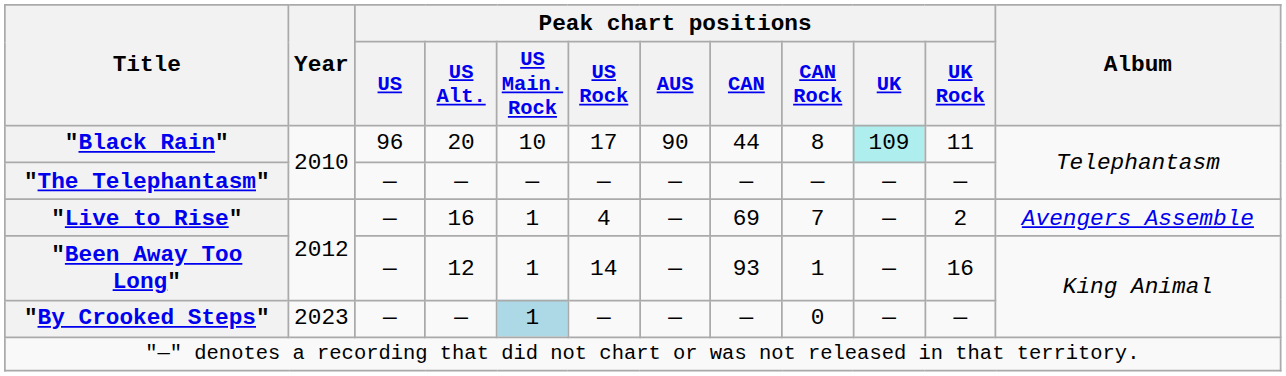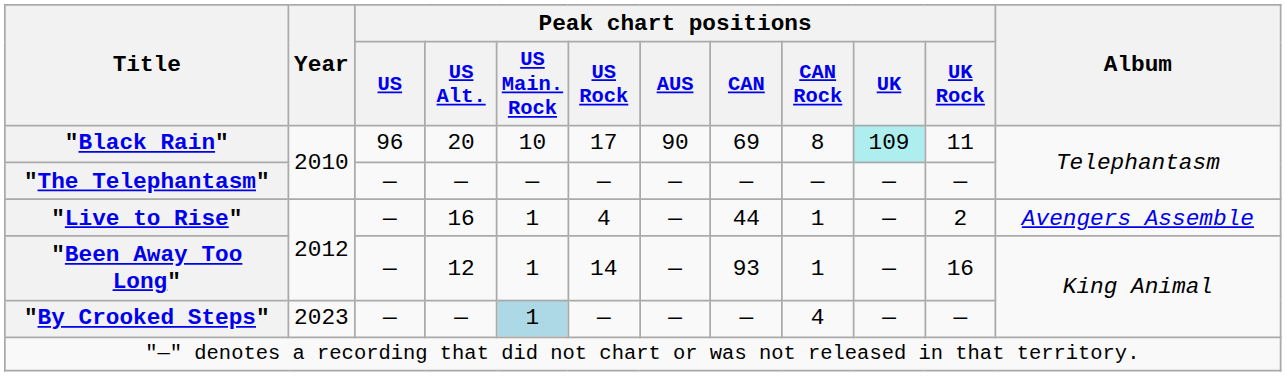(746, 144) 44 -> (746, 144) 69
(746, 218) 69 -> (746, 218) 44
(818, 218) 7 -> (818, 218) 1
(818, 318) 0 -> (818, 318) 4
